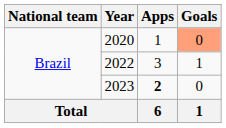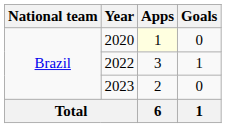(158, 39) no background -> (158, 39) lightyellow background
(199, 39) lightsalmon background -> (199, 39) no background
(158, 87) bold -> (158, 87) normal
